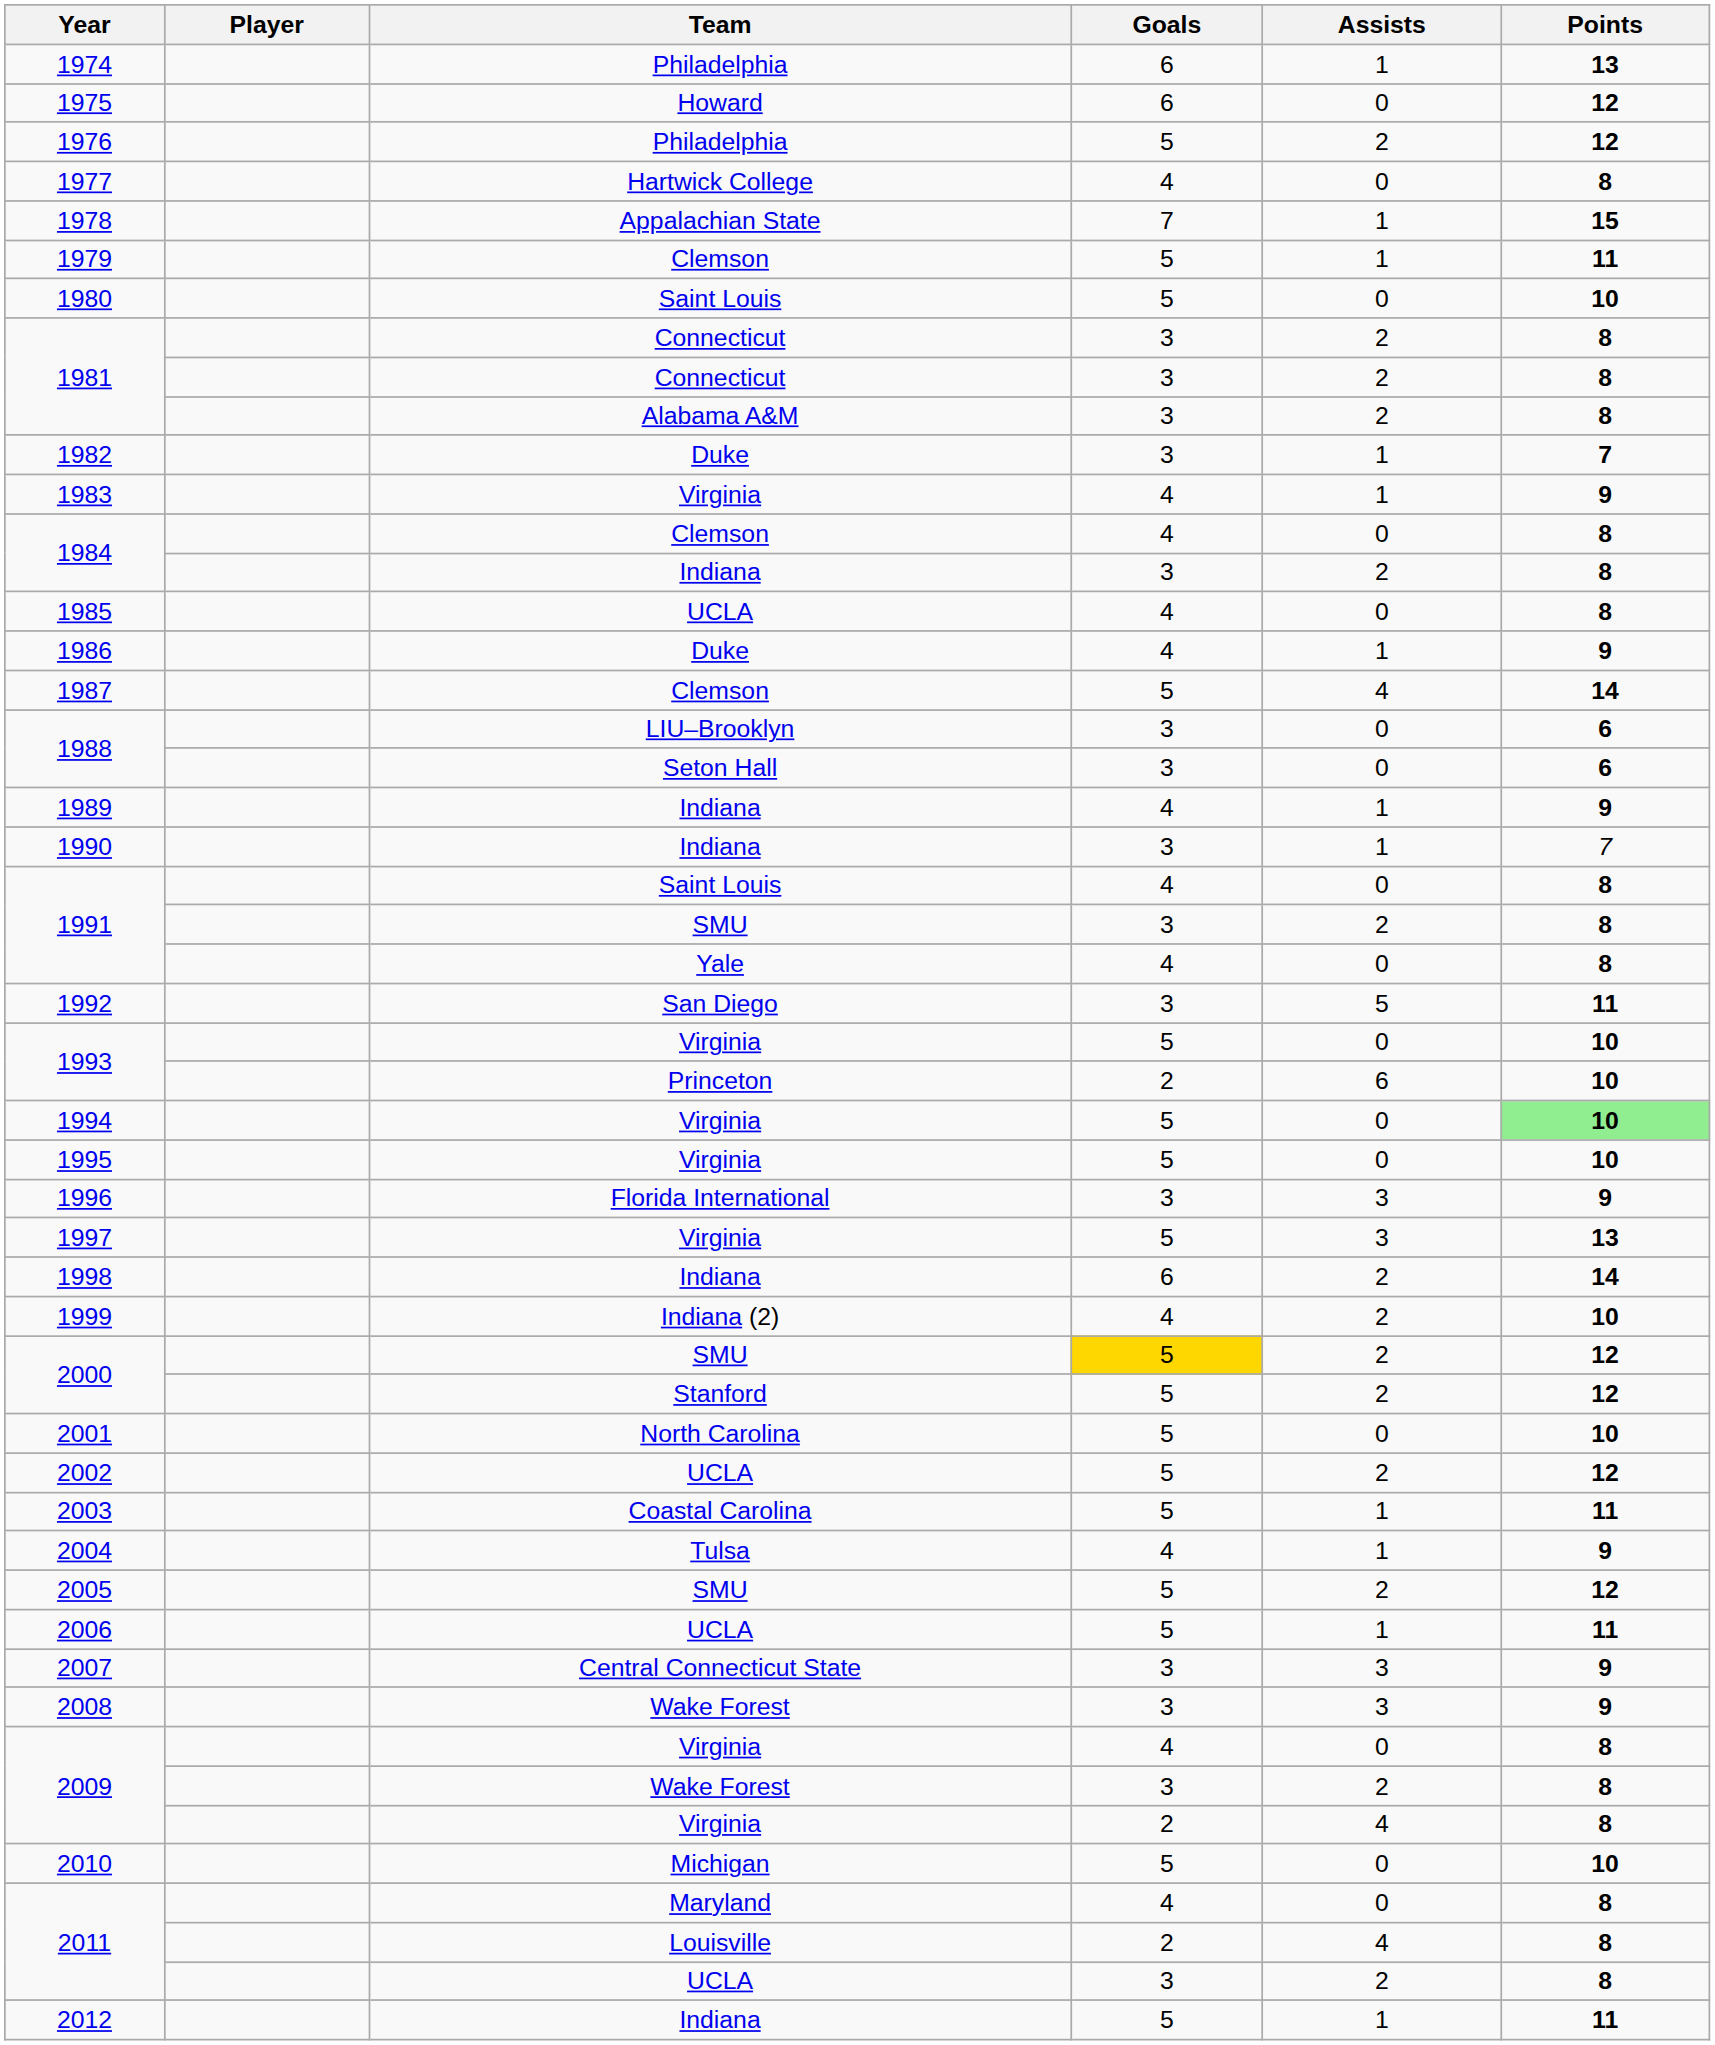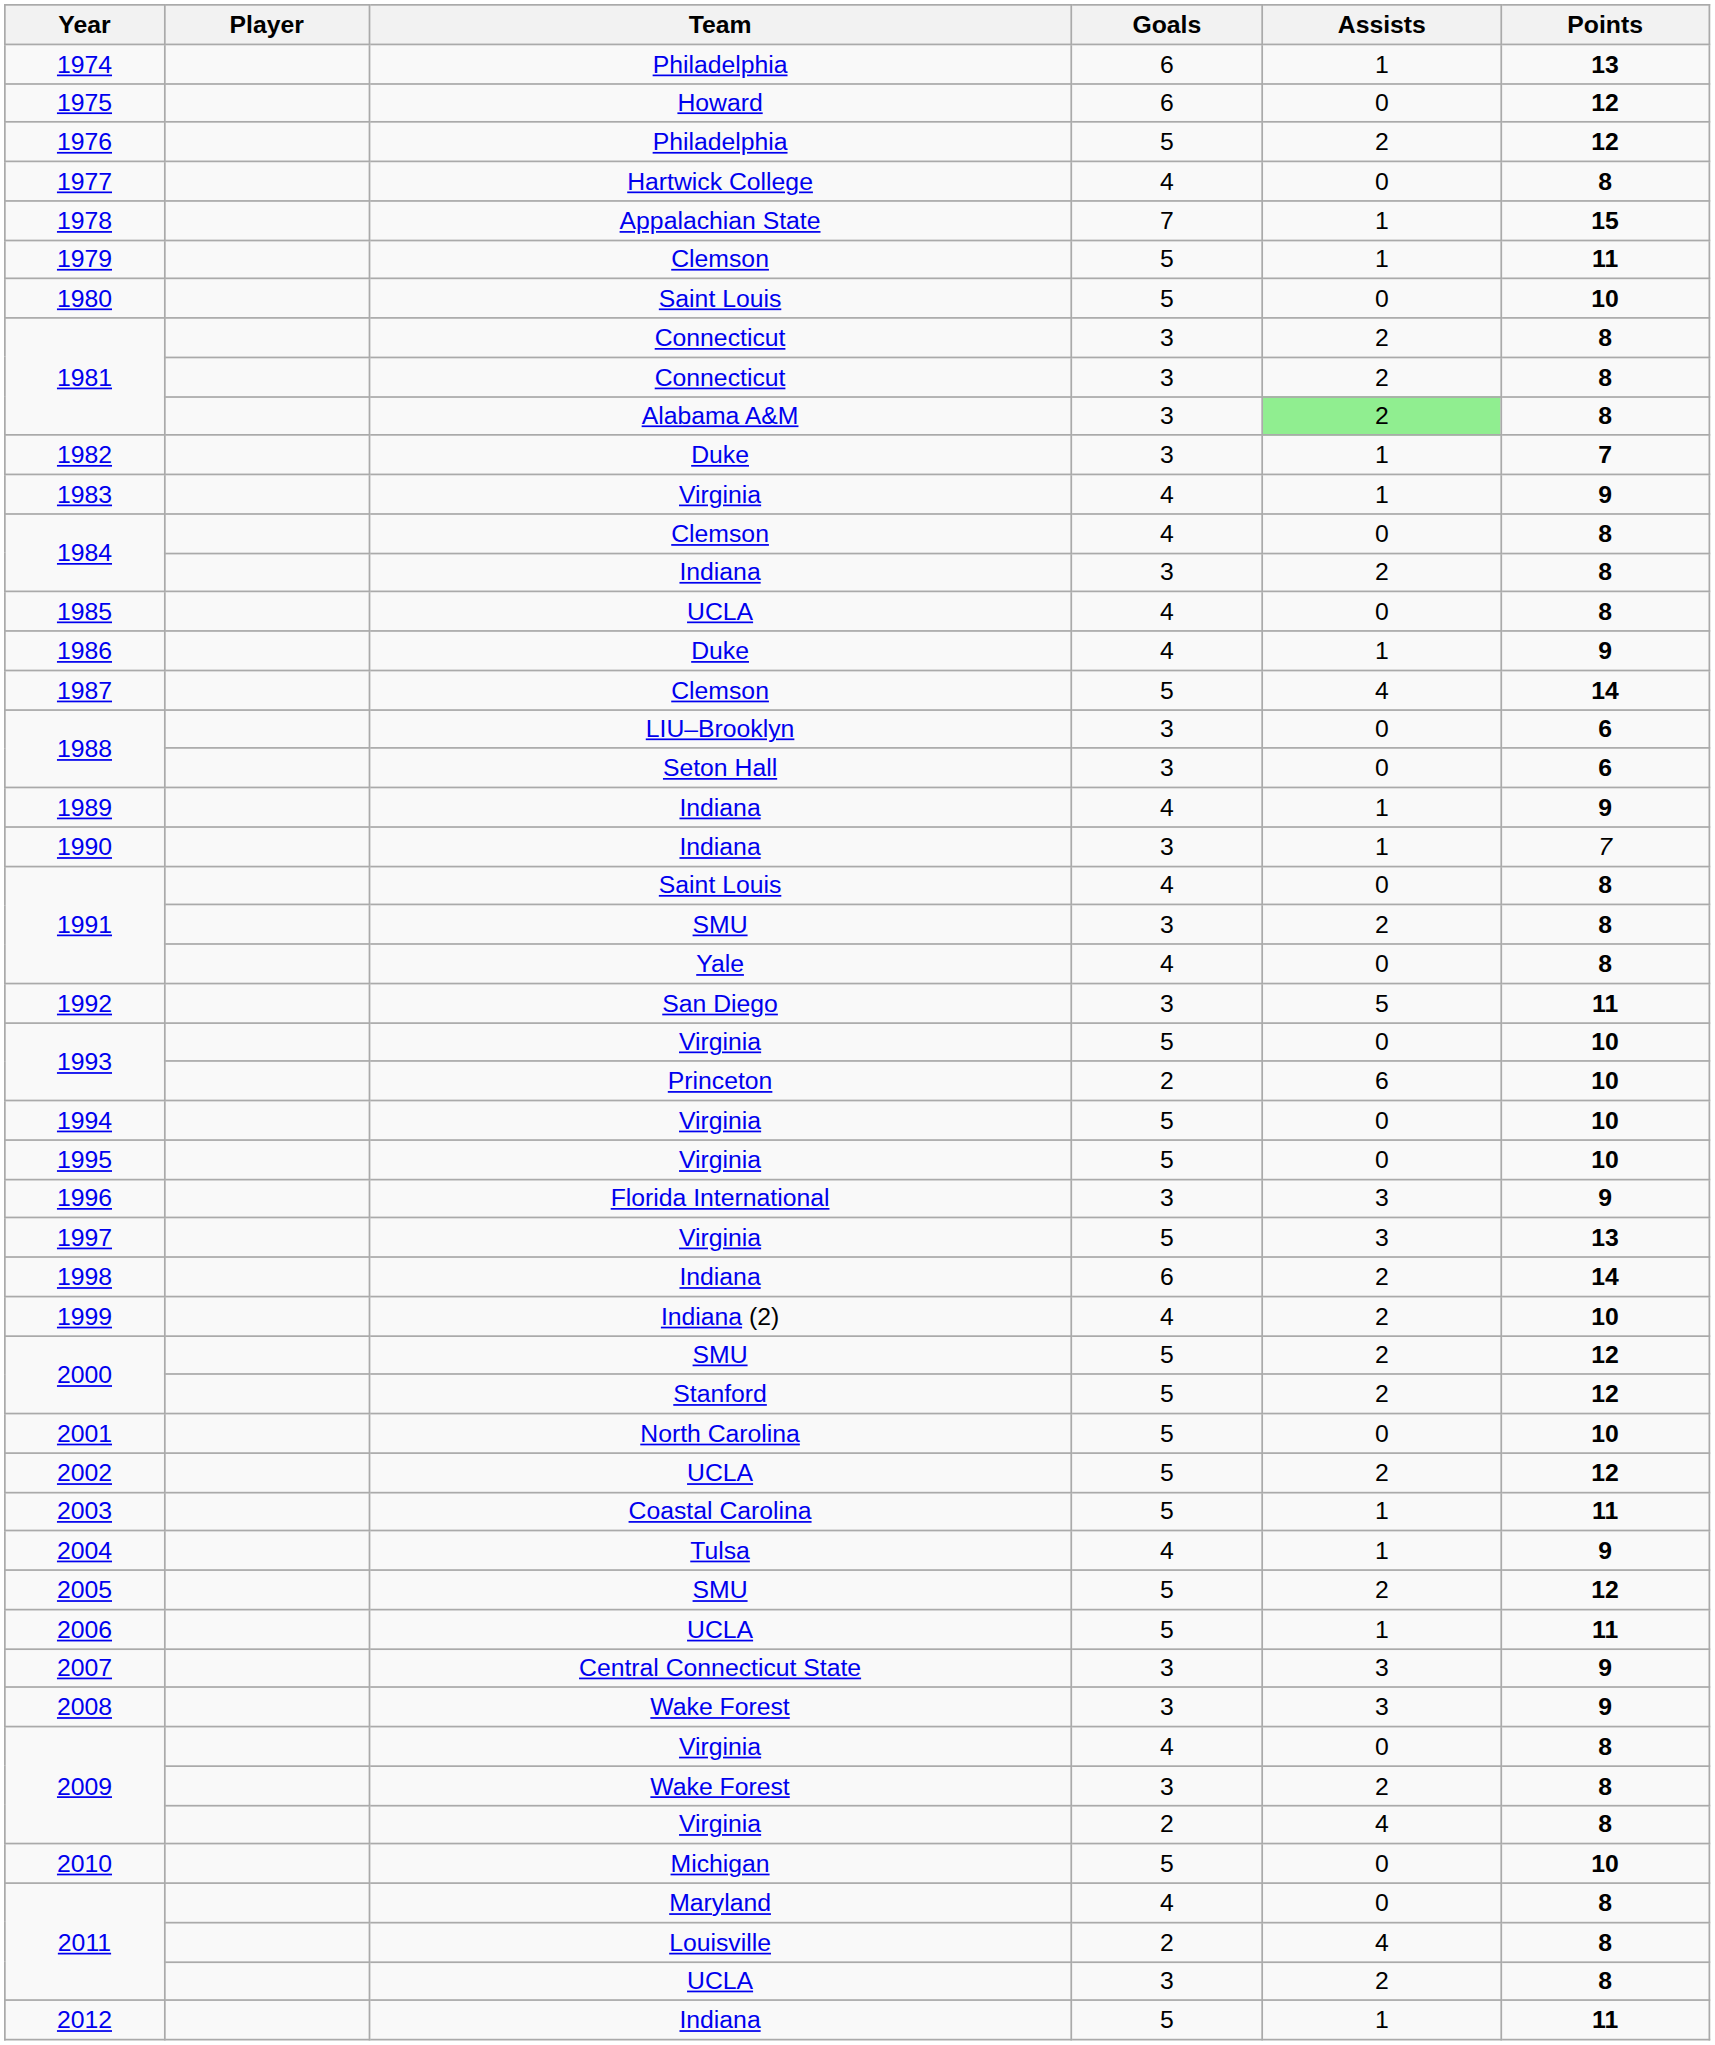(1382, 416) no background -> (1382, 416) lightgreen background
(1605, 1120) lightgreen background -> (1605, 1120) no background
(1167, 1355) gold background -> (1167, 1355) no background
